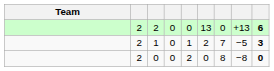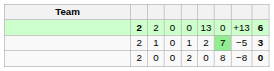(139, 27) normal -> (139, 27) bold
(223, 43) no background -> (223, 43) lightgreen background
